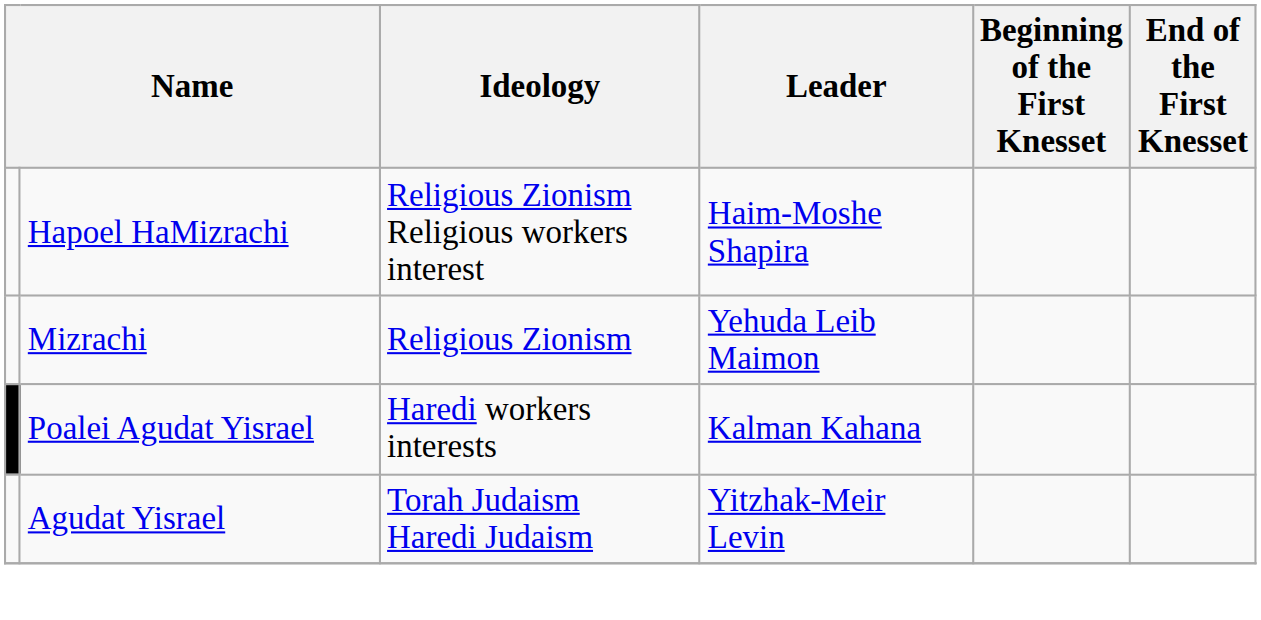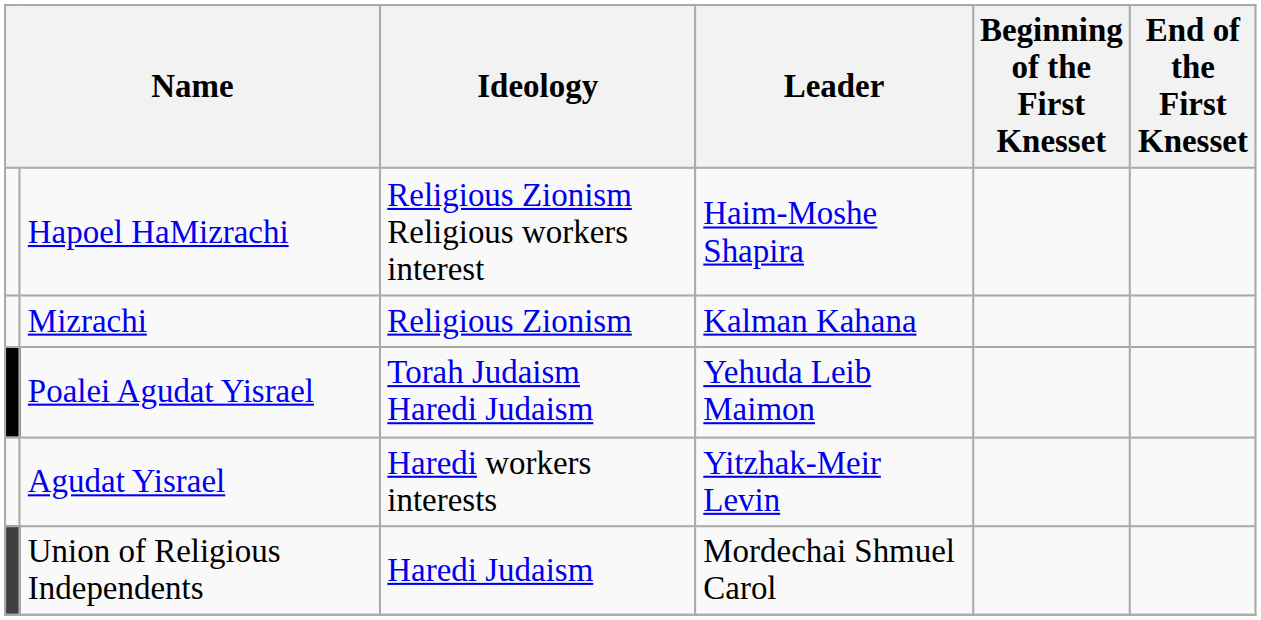(792, 339) Yehuda Leib Maimon -> (810, 320) Kalman Kahana
(489, 428) Haredi workers interests -> (490, 391) Torah Judaism Haredi Judaism
(814, 428) Kalman Kahana -> (787, 391) Yehuda Leib Maimon
(490, 517) Torah Judaism Haredi Judaism -> (489, 480) Haredi workers interests
+ row: (154, 570)
